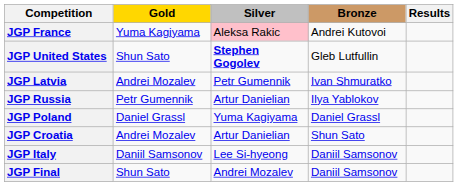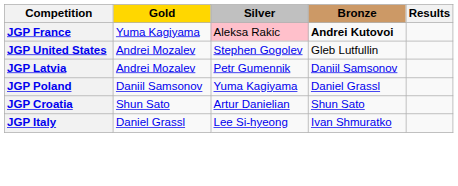(348, 31) normal -> (352, 31) bold
(143, 56) Shun Sato -> (156, 50) Andrei Mozalev
(237, 56) bold -> (258, 50) normal
(351, 81) Ivan Shmuratko -> (354, 68) Daniil Samsonov
- row: (39, 99)
(151, 117) Daniel Grassl -> (159, 86) Daniil Samsonov
(156, 136) Andrei Mozalev -> (143, 104) Shun Sato
(159, 154) Daniil Samsonov -> (151, 123) Daniel Grassl
(354, 154) Daniil Samsonov -> (351, 123) Ivan Shmuratko
- row: (33, 172)
